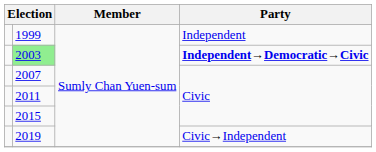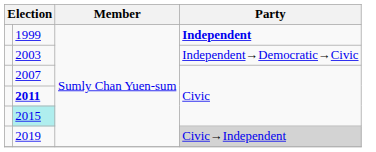(214, 34) normal -> (217, 34) bold
(28, 55) lightgreen background -> (28, 55) no background
(275, 55) bold -> (270, 55) normal
(28, 95) normal -> (28, 95) bold
(28, 116) no background -> (28, 116) paleturquoise background
(234, 136) no background -> (234, 136) lightgrey background
